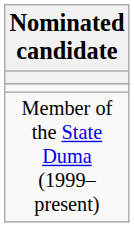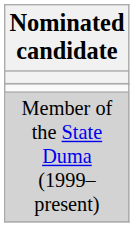(67, 157) no background -> (67, 157) lightgrey background
